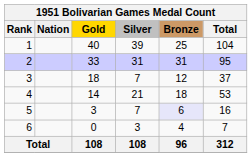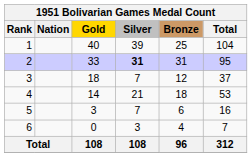(137, 62) normal -> (137, 62) bold
(181, 111) lavender background -> (181, 111) no background
